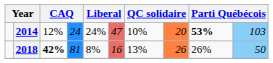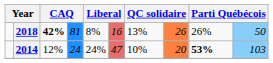rows swapped: (27, 50) <-> (27, 31)
